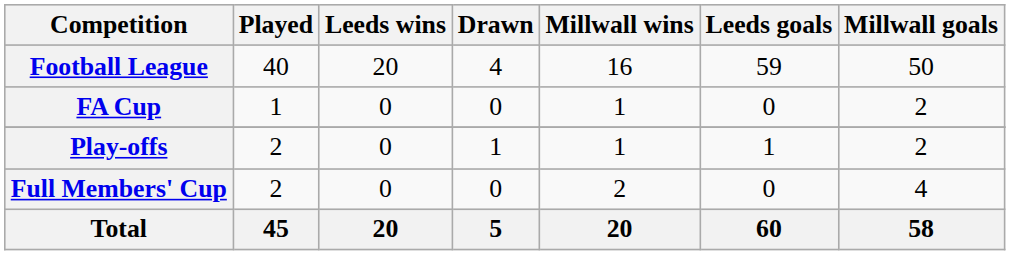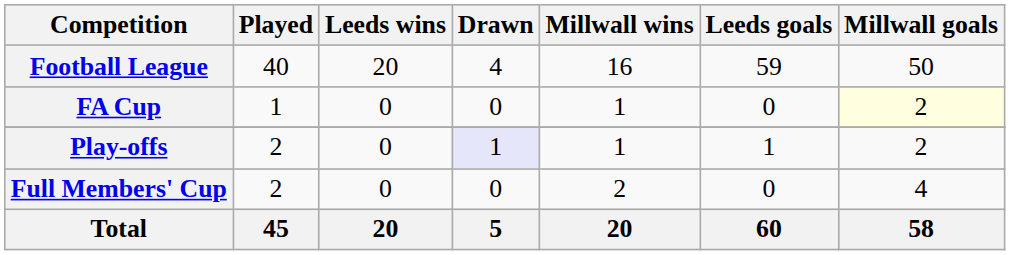(921, 106) no background -> (921, 106) lightyellow background
(496, 147) no background -> (496, 147) lavender background
